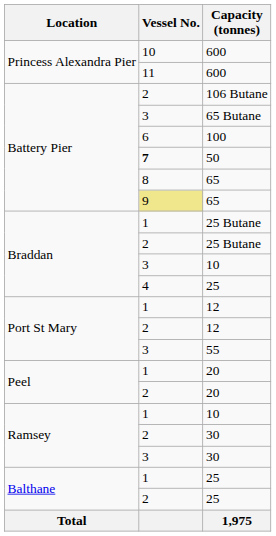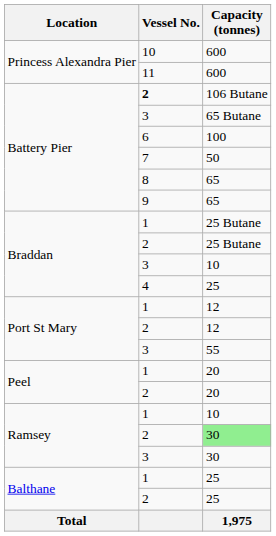(145, 94) normal -> (145, 94) bold
(145, 158) bold -> (145, 158) normal
(145, 200) khaki background -> (145, 200) no background
(213, 435) no background -> (213, 435) lightgreen background
